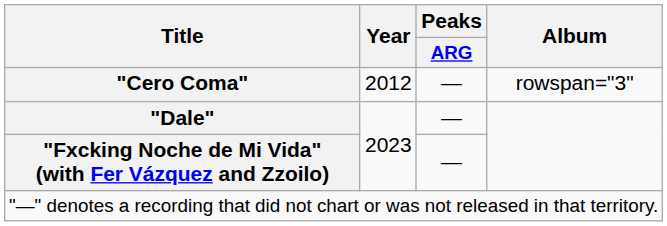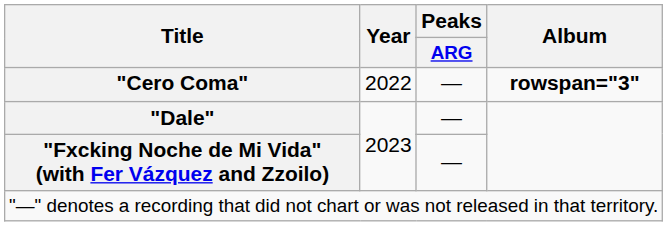(388, 84) 2012 -> (388, 84) 2022
(575, 84) normal -> (575, 84) bold
